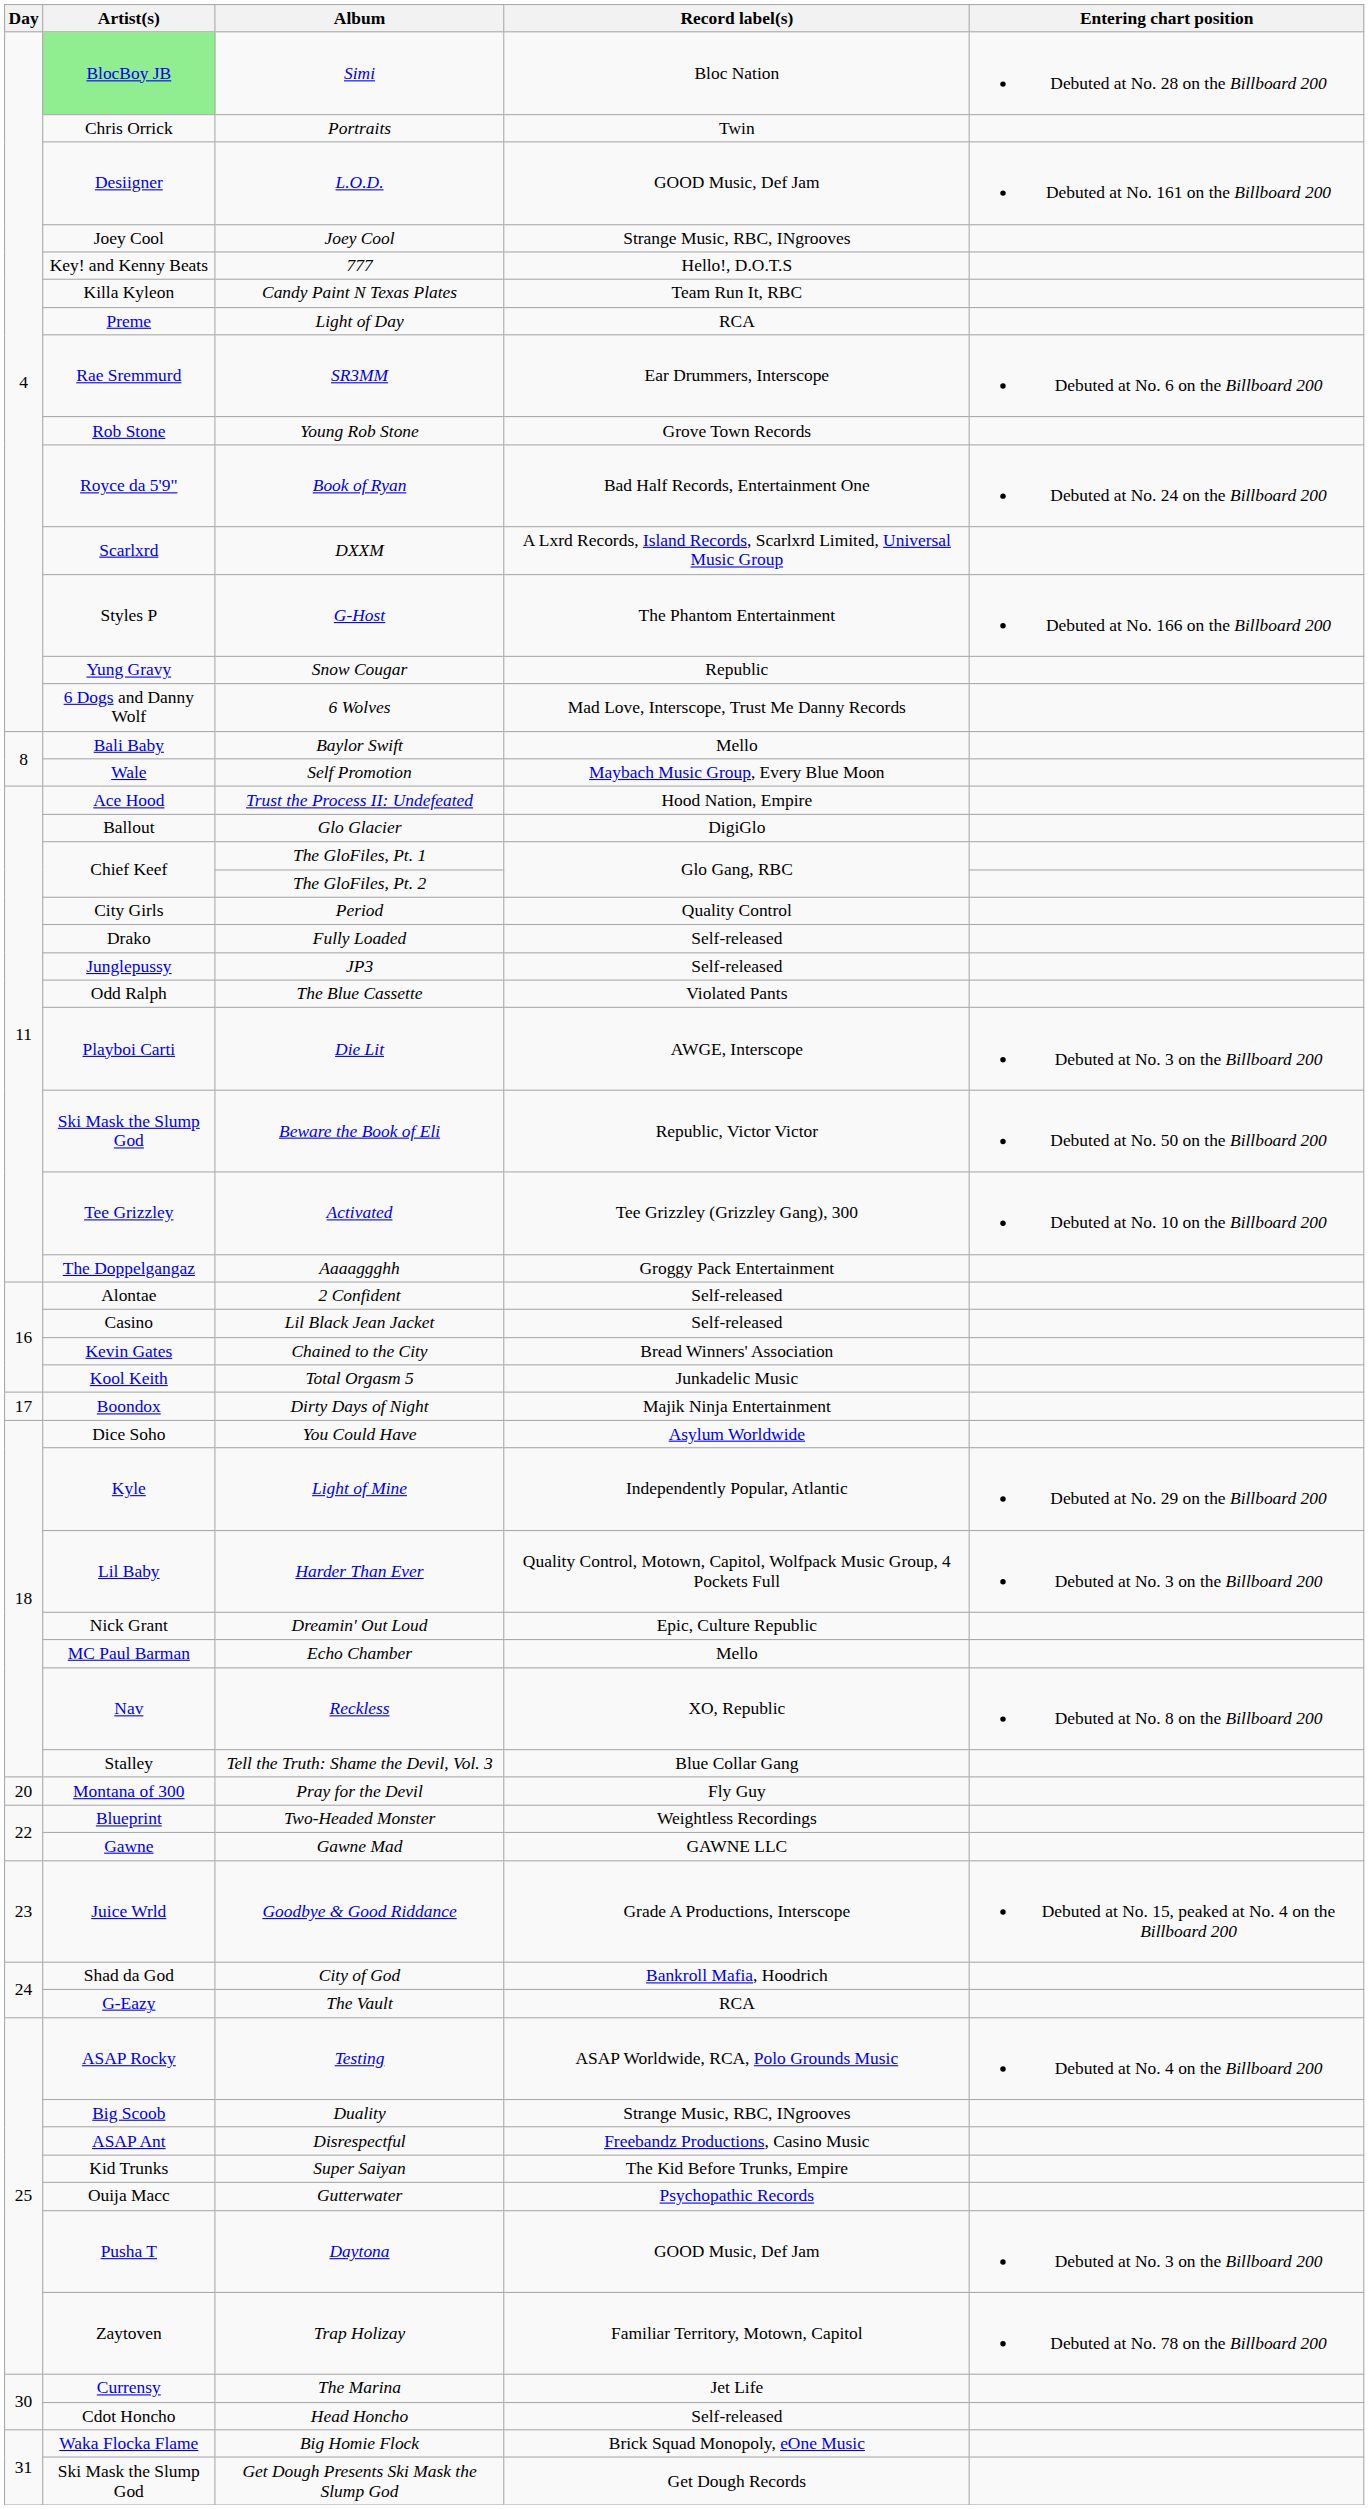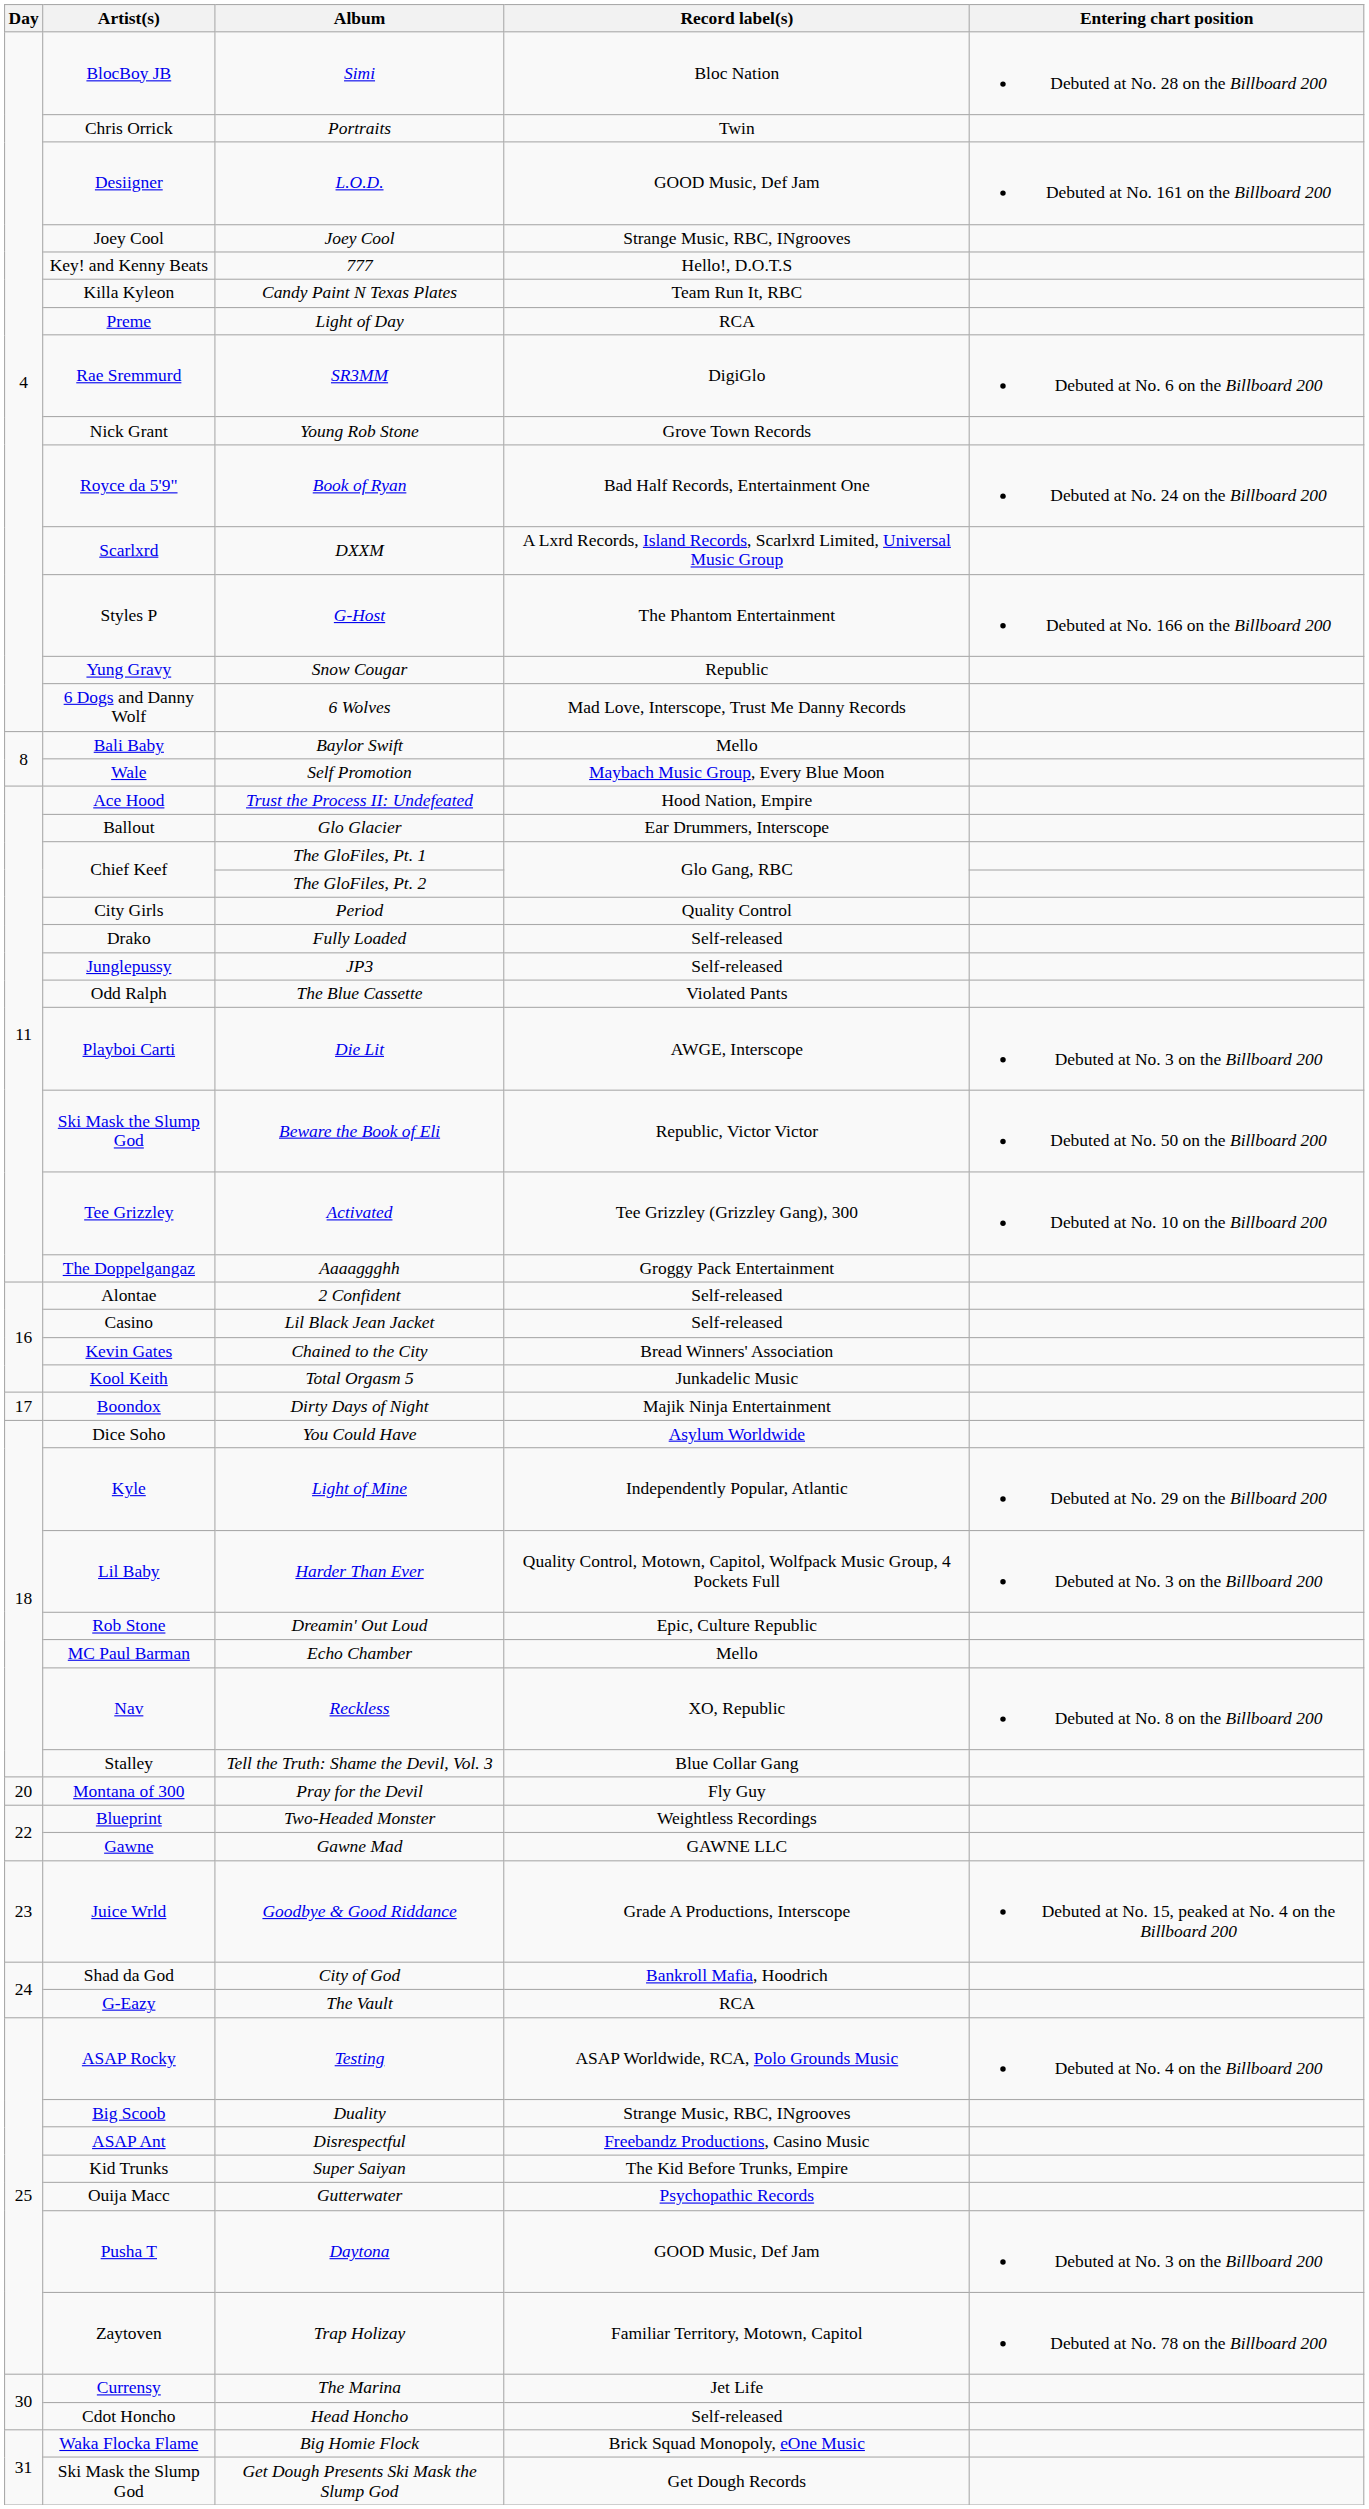(129, 73) lightgreen background -> (129, 73) no background
(737, 375) Ear Drummers, Interscope -> (737, 375) DigiGlo
(129, 430) Rob Stone -> (129, 430) Nick Grant
(737, 827) DigiGlo -> (737, 827) Ear Drummers, Interscope
(129, 1625) Nick Grant -> (129, 1625) Rob Stone
